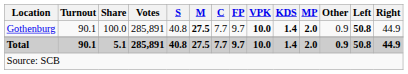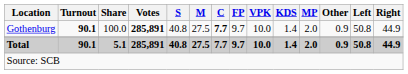(87, 28) normal -> (87, 28) bold
(148, 28) normal -> (148, 28) bold
(201, 28) bold -> (201, 28) normal
(221, 28) normal -> (221, 28) bold
(262, 28) bold -> (262, 28) normal
(290, 28) bold -> (290, 28) normal
(311, 28) bold -> (311, 28) normal
(362, 28) bold -> (362, 28) normal
